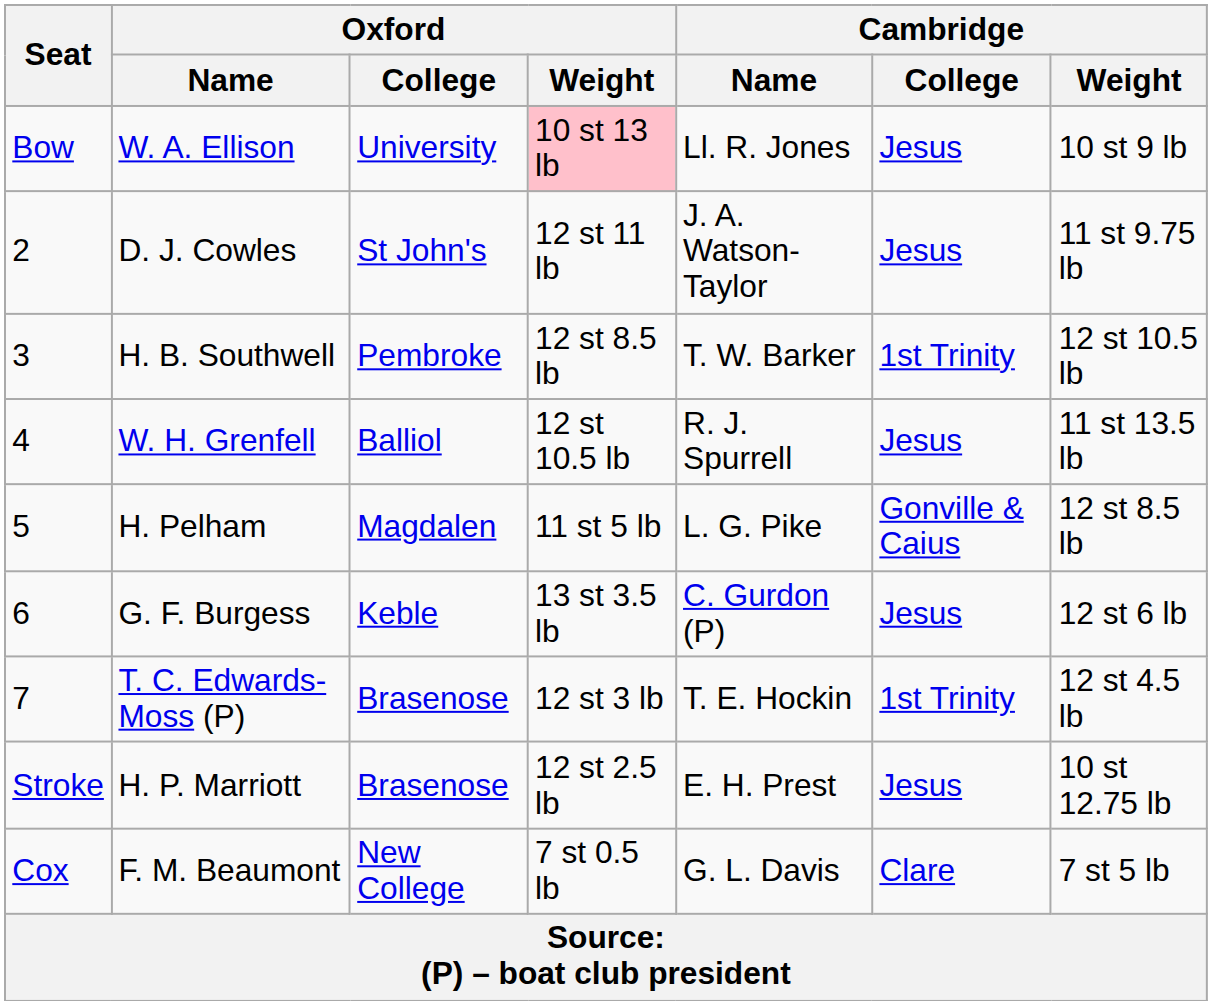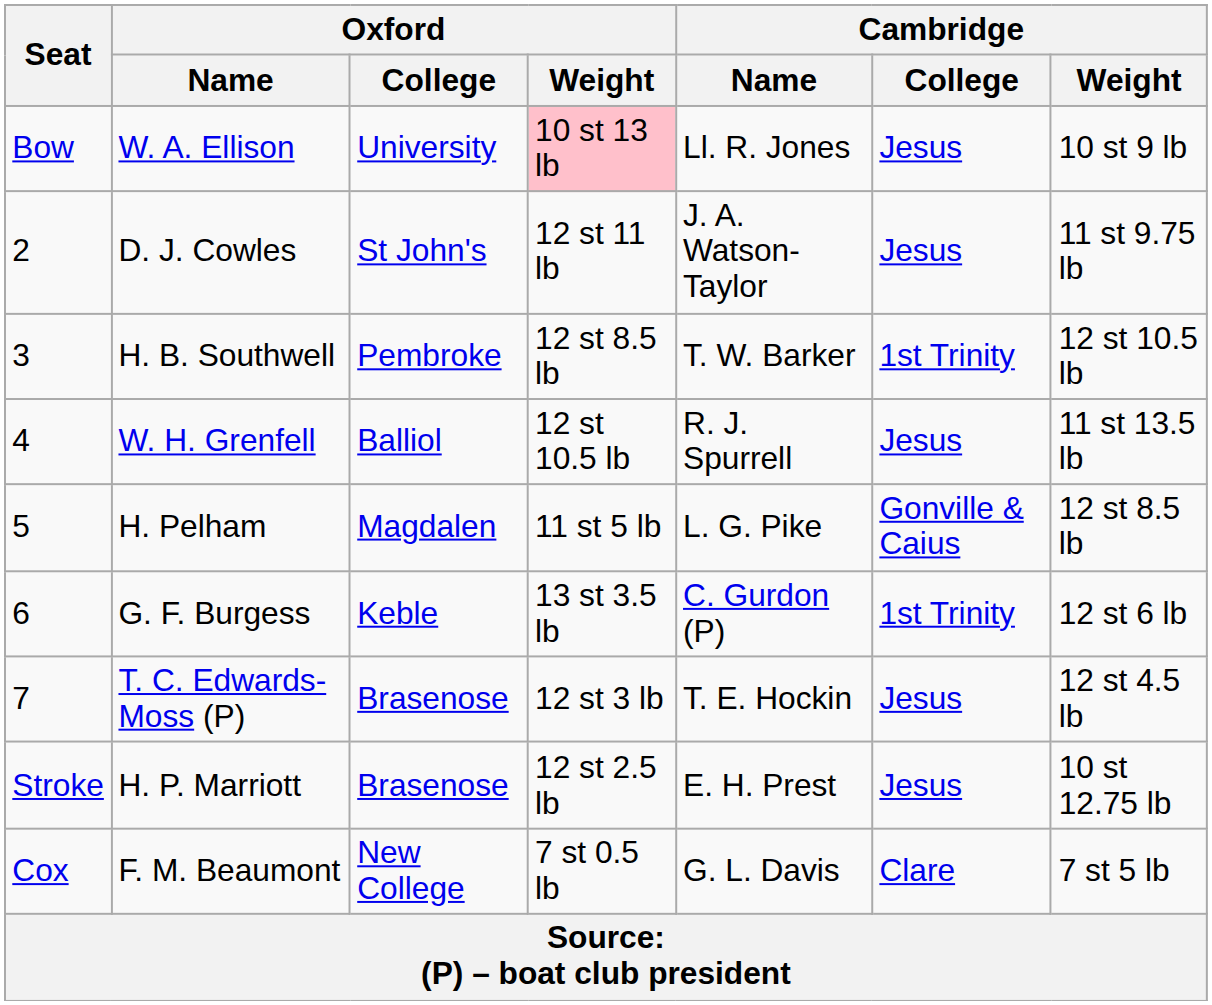(921, 612) Jesus -> (947, 612) 1st Trinity
(947, 698) 1st Trinity -> (921, 698) Jesus
